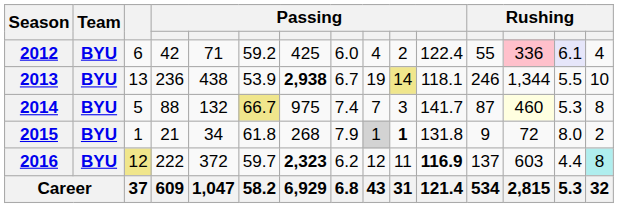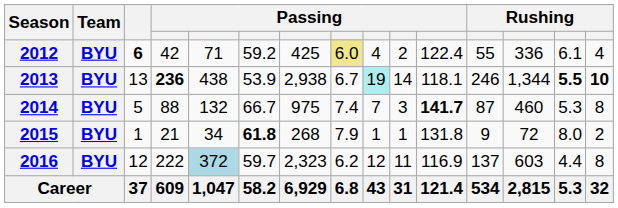(138, 53) normal -> (138, 53) bold
(347, 53) no background -> (347, 53) khaki background
(529, 53) pink background -> (529, 53) no background
(570, 53) lavender background -> (570, 53) no background
(170, 80) normal -> (170, 80) bold
(305, 80) bold -> (305, 80) normal
(376, 80) no background -> (376, 80) paleturquoise background
(403, 80) khaki background -> (403, 80) no background
(570, 80) normal -> (570, 80) bold
(599, 80) normal -> (599, 80) bold
(259, 107) khaki background -> (259, 107) no background
(442, 107) normal -> (442, 107) bold
(529, 107) lightyellow background -> (529, 107) no background
(259, 134) normal -> (259, 134) bold
(376, 134) lightgrey background -> (376, 134) no background
(403, 134) bold -> (403, 134) normal
(138, 161) khaki background -> (138, 161) no background
(213, 161) no background -> (213, 161) lightblue background
(305, 161) bold -> (305, 161) normal
(442, 161) bold -> (442, 161) normal
(599, 161) paleturquoise background -> (599, 161) no background
